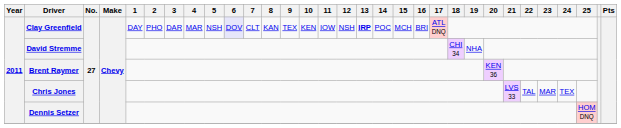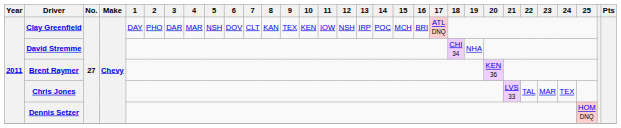(234, 27) lavender background -> (234, 27) no background
(365, 27) bold -> (365, 27) normal
